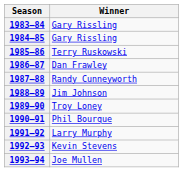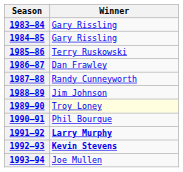(77, 106) no background -> (77, 106) lightyellow background
(82, 133) normal -> (82, 133) bold
(84, 147) normal -> (84, 147) bold
